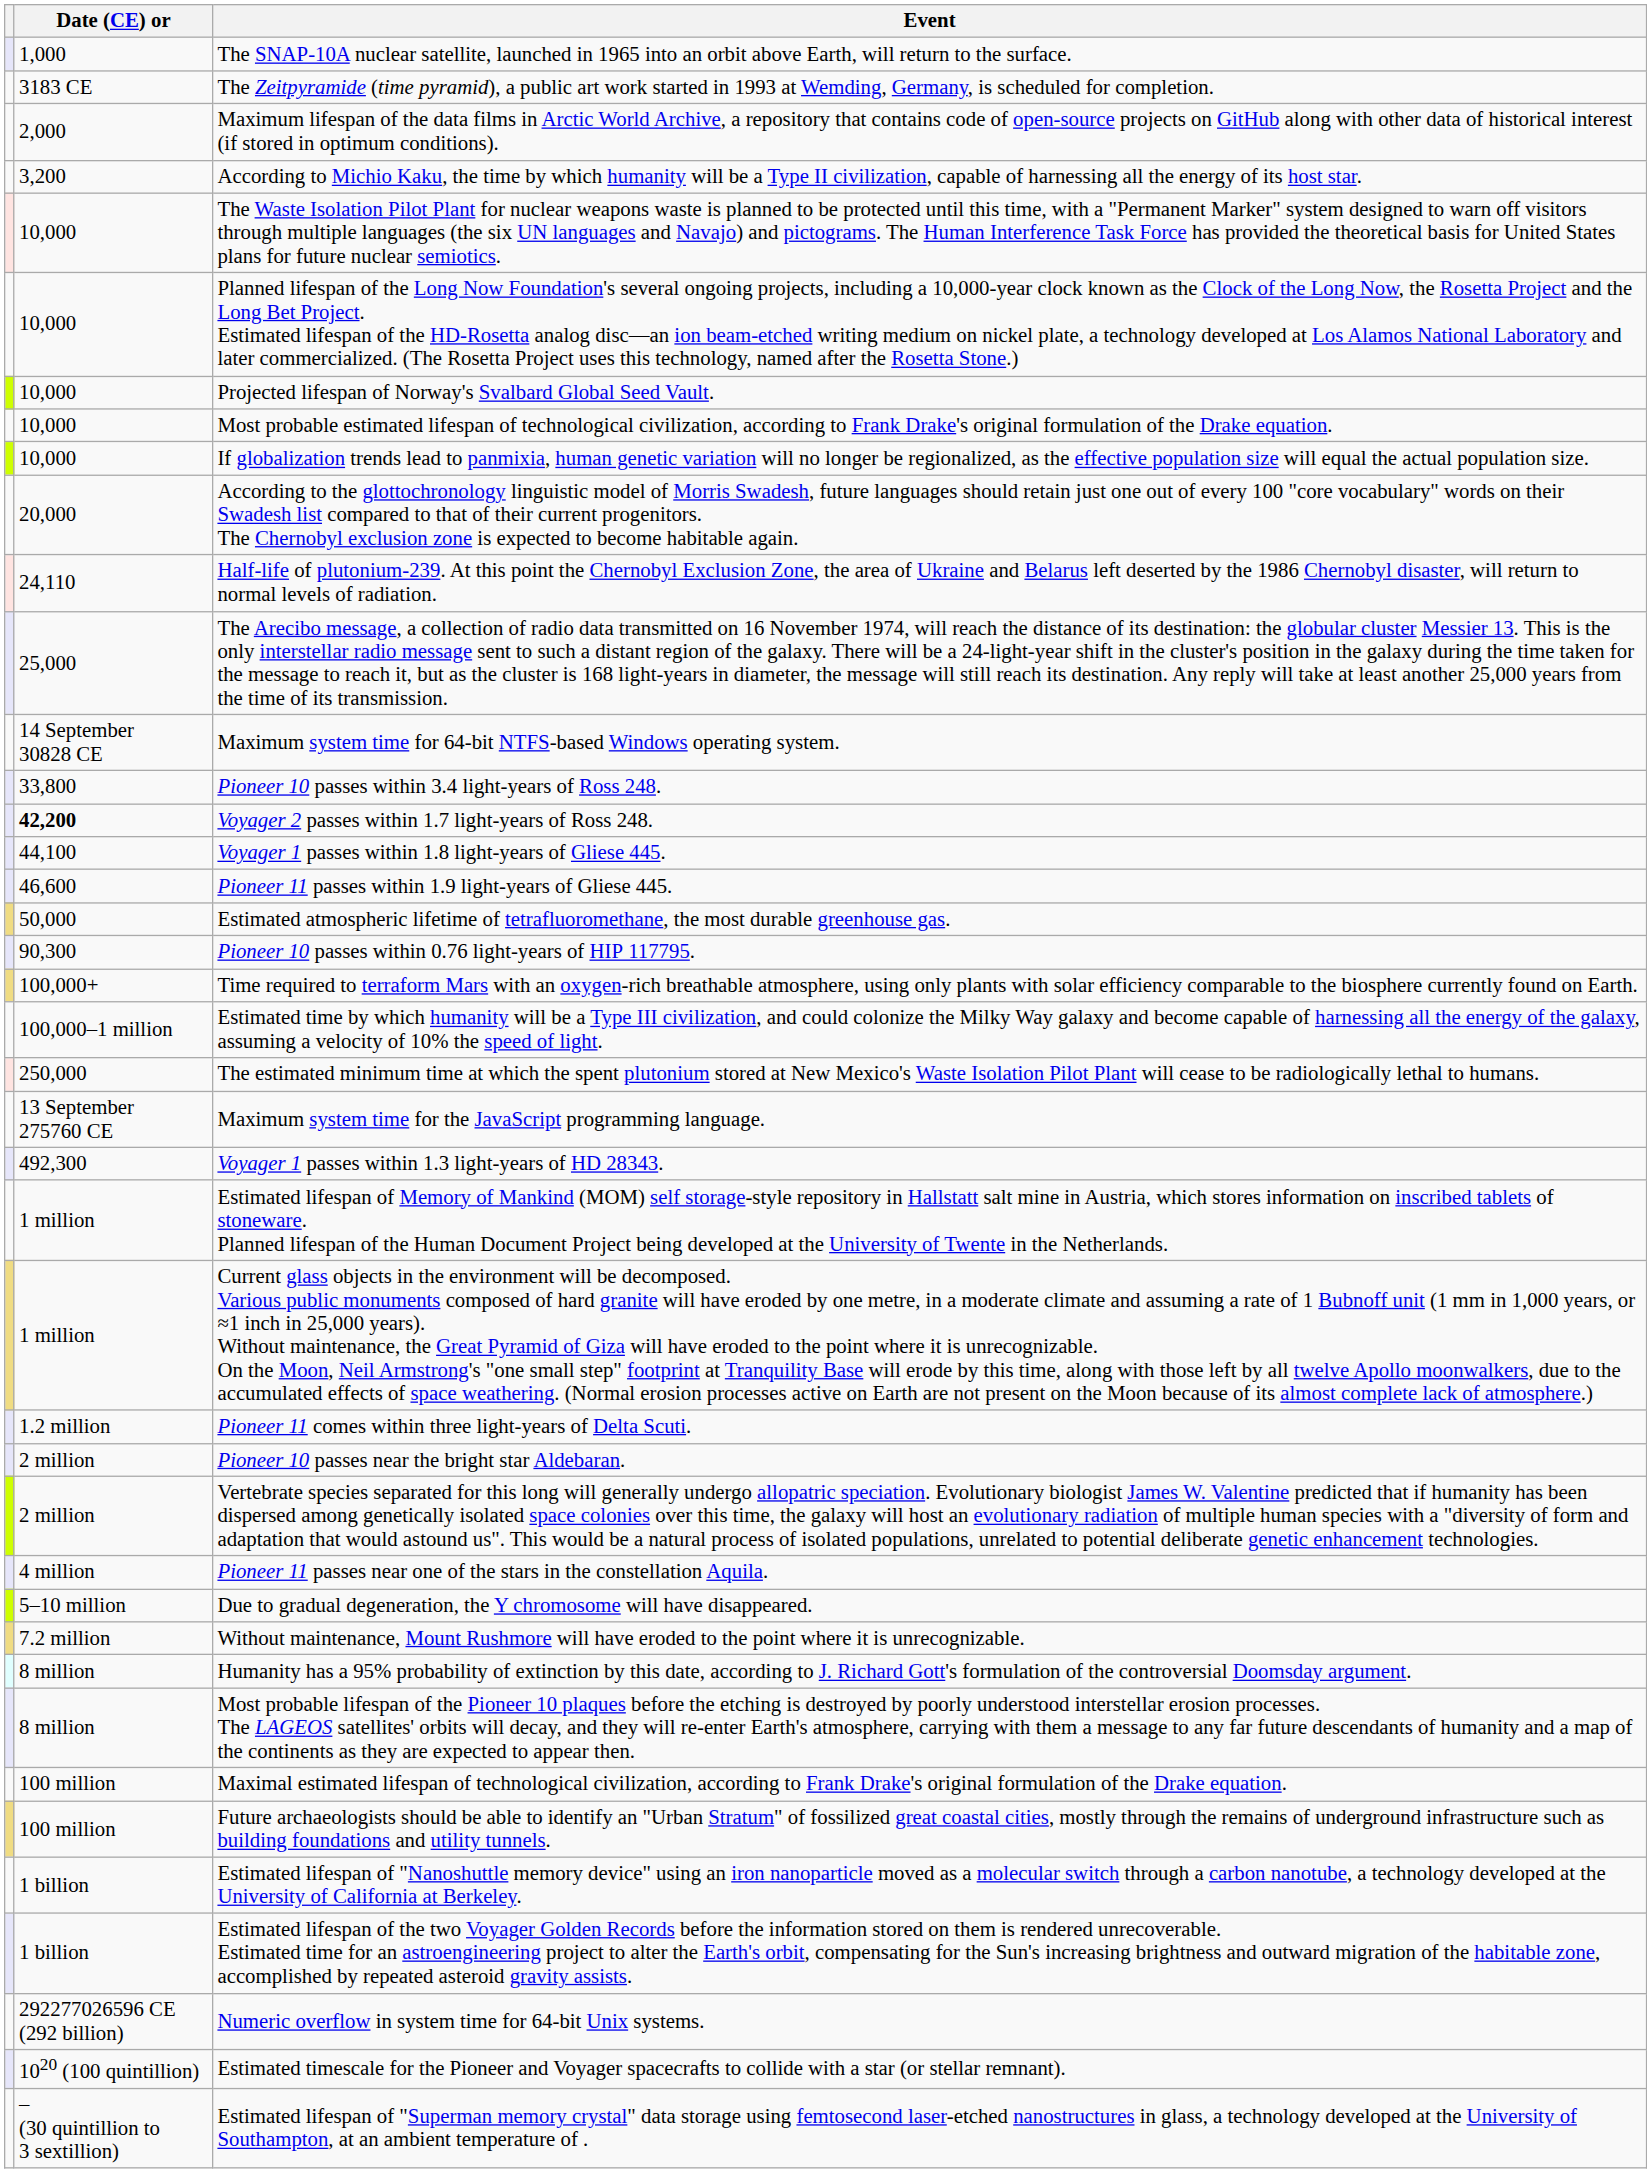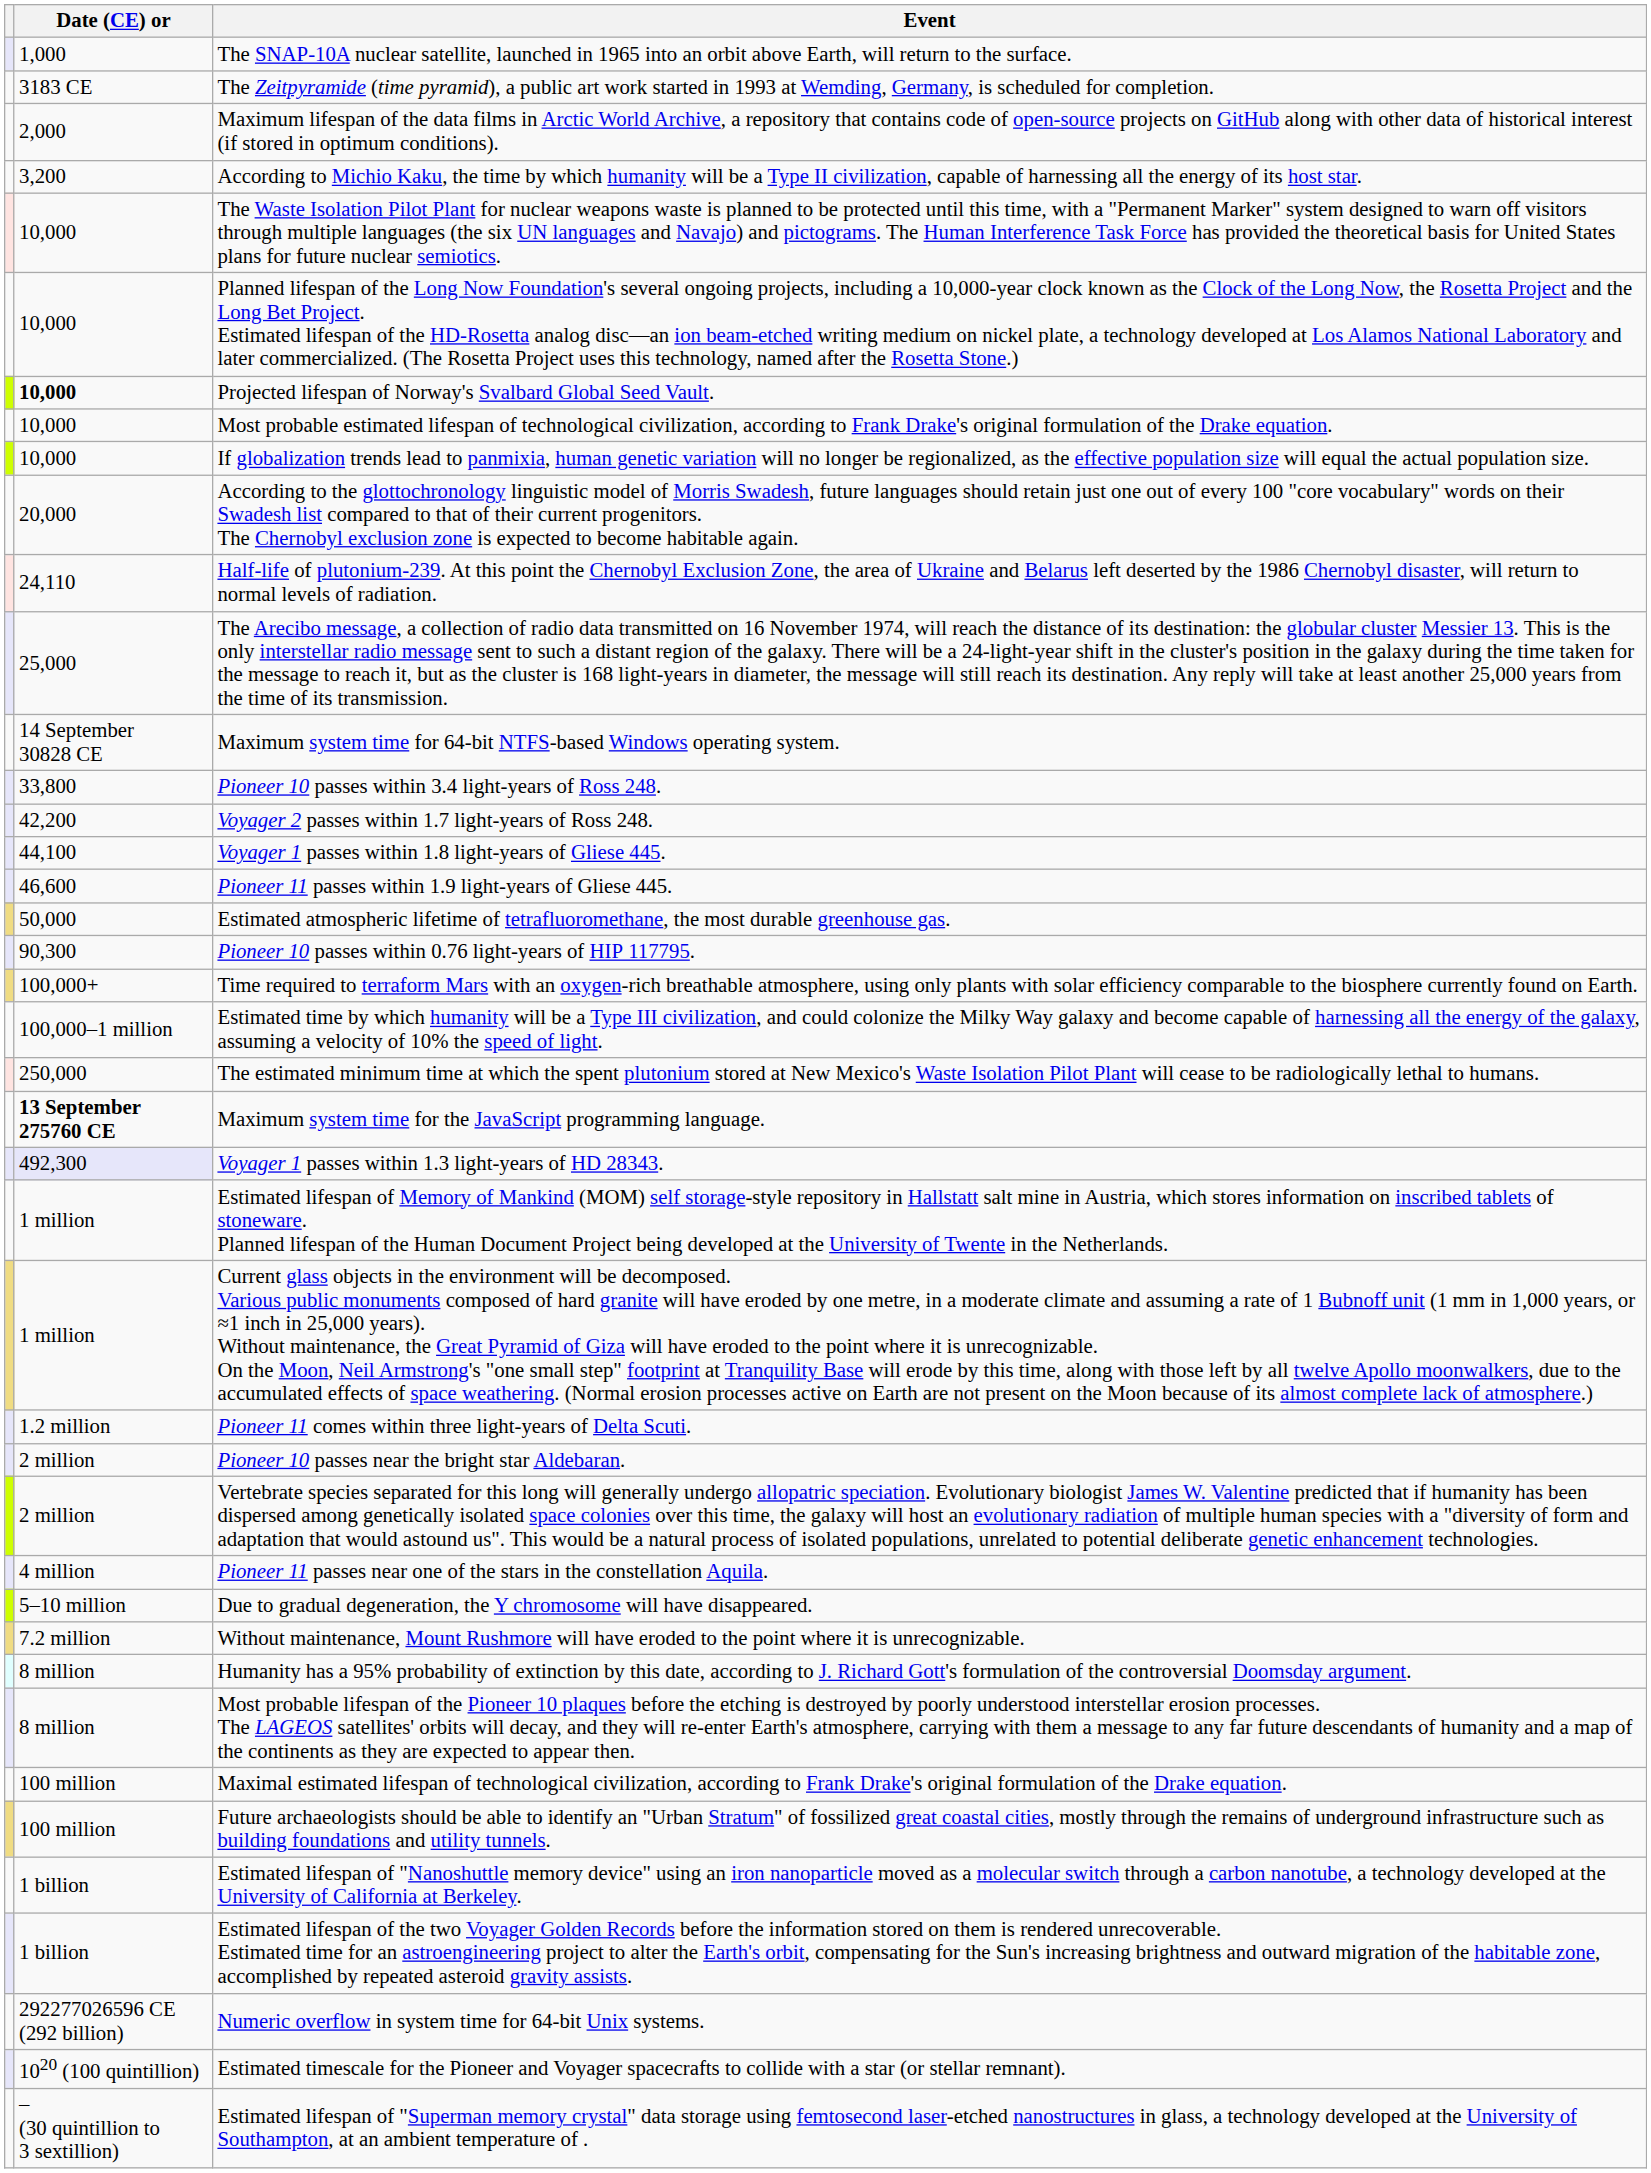(48, 392) normal -> (48, 392) bold
(48, 820) bold -> (48, 820) normal
(77, 1119) normal -> (80, 1119) bold
(53, 1163) no background -> (53, 1163) lavender background
